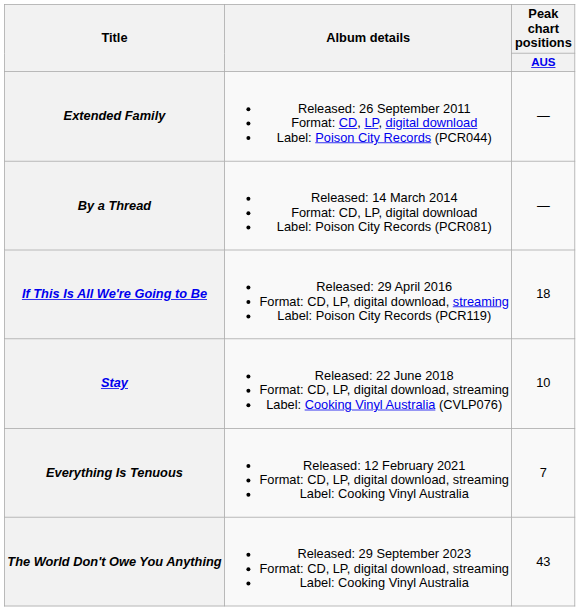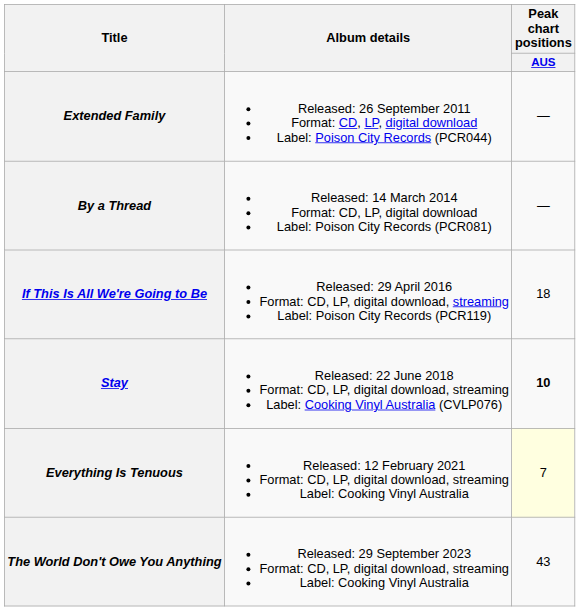(543, 383) normal -> (543, 383) bold
(543, 472) no background -> (543, 472) lightyellow background
